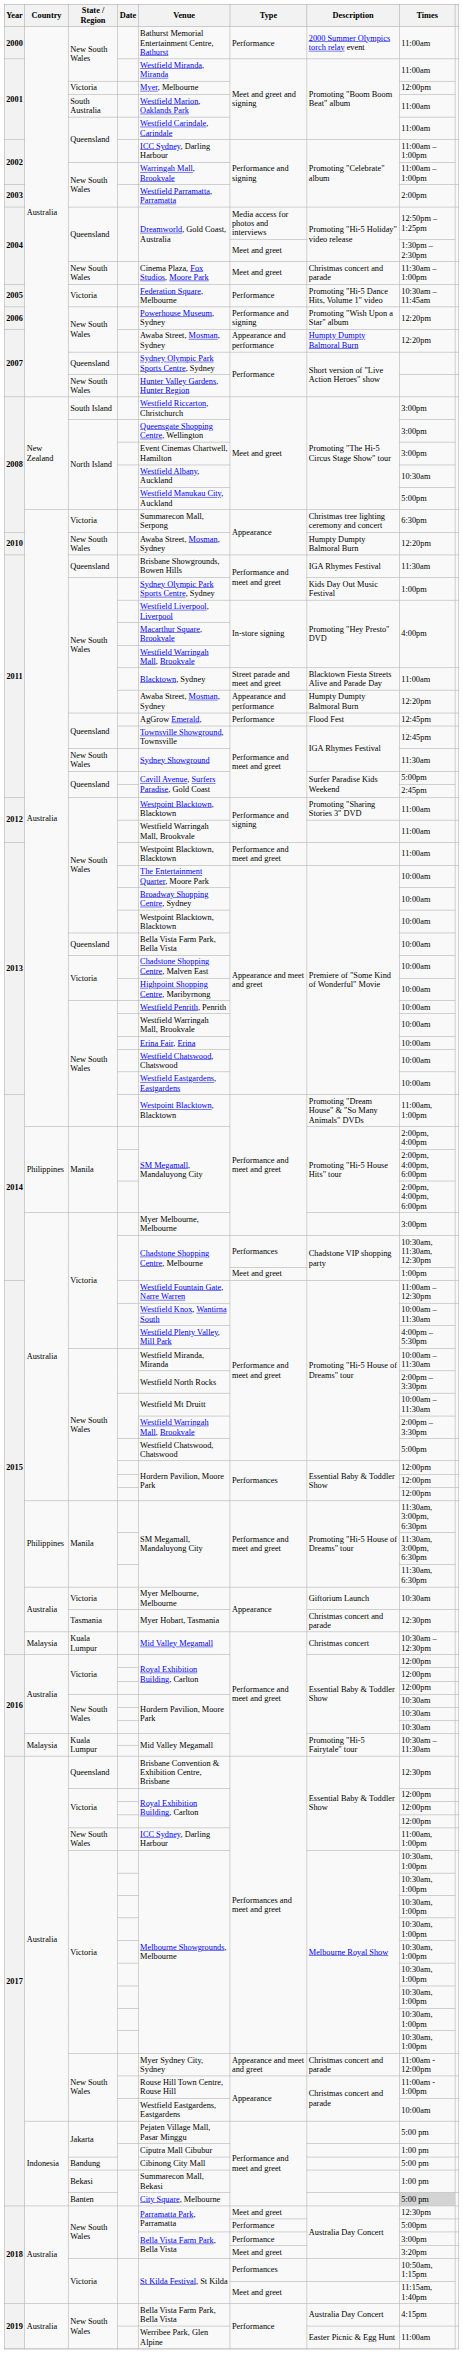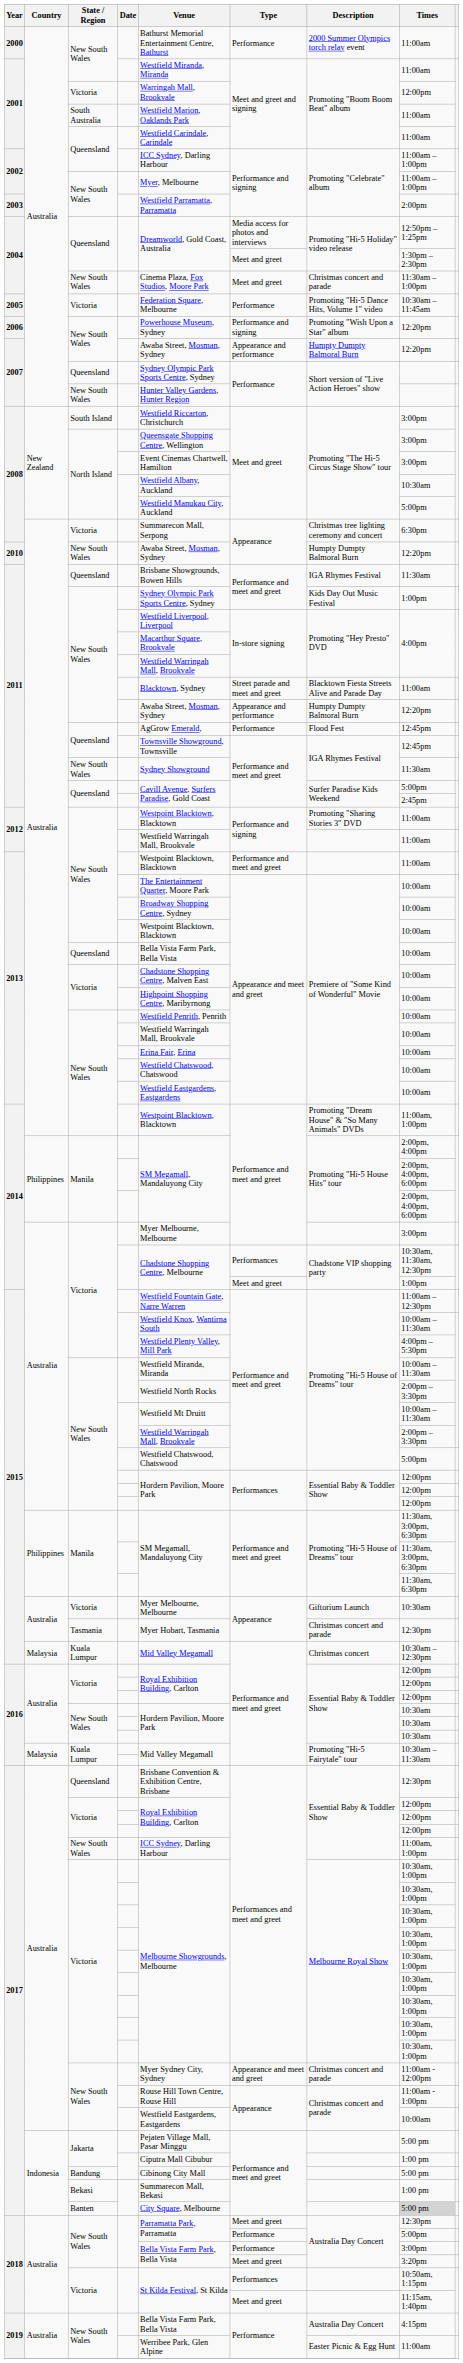(169, 88) Myer, Melbourne -> (168, 92) Warringah Mall, Brookvale
(168, 173) Warringah Mall, Brookvale -> (169, 183) Myer, Melbourne
